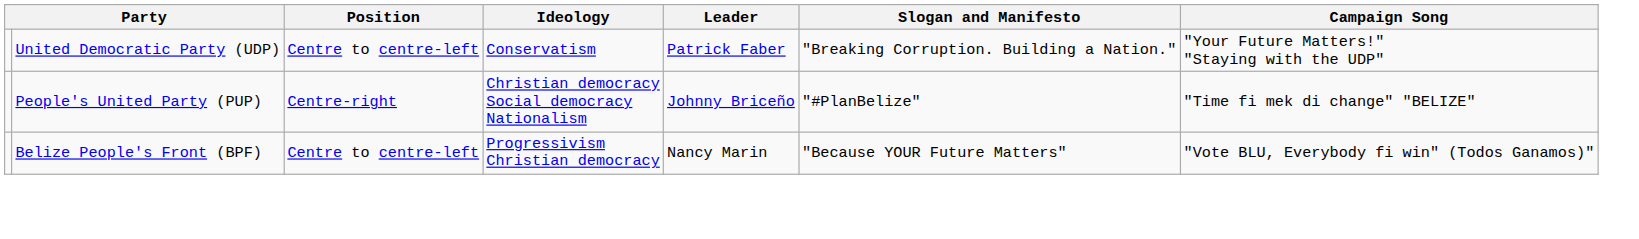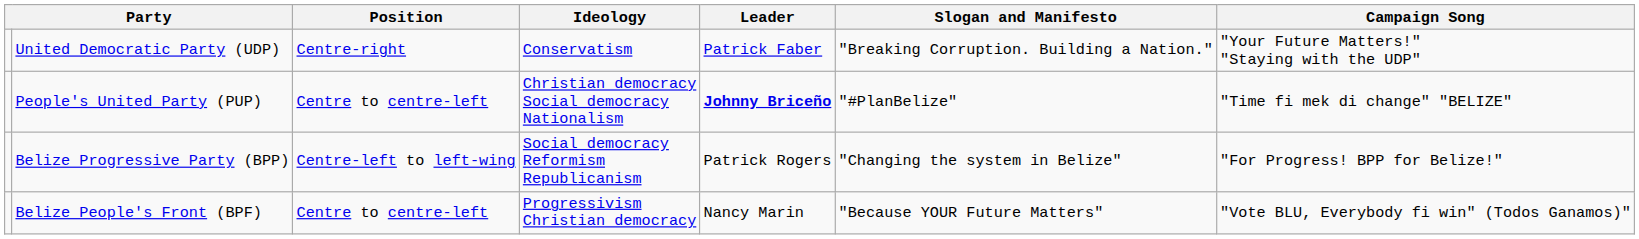(383, 51) Centre to centre-left -> (351, 51) Centre-right
(342, 102) Centre-right -> (392, 102) Centre to centre-left
(731, 102) normal -> (767, 102) bold
+ row: (152, 162)
